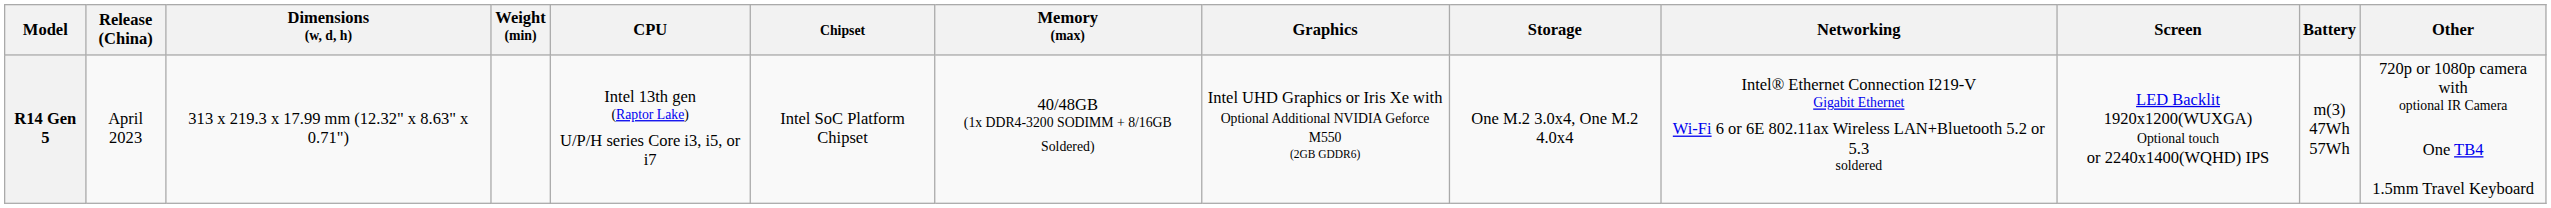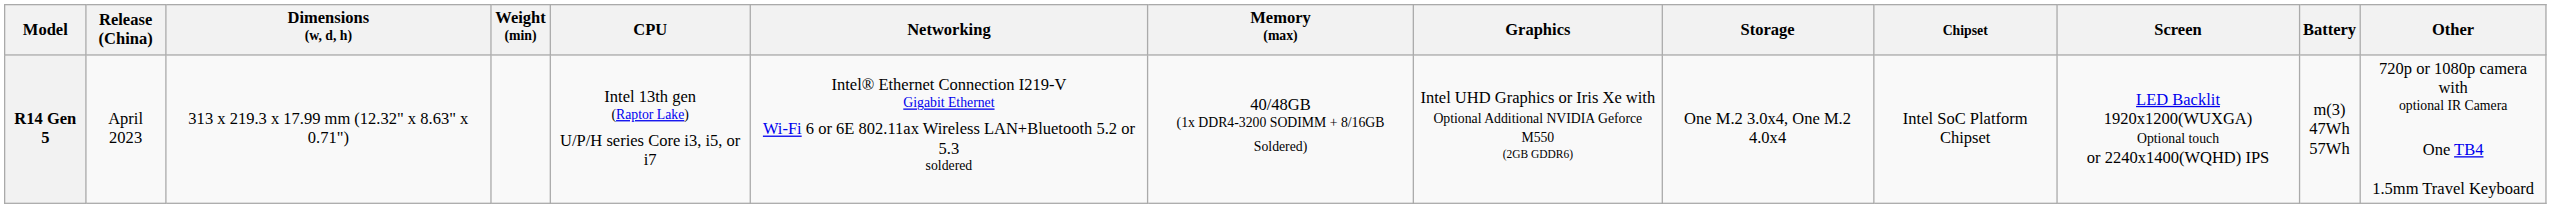columns swapped: (843, 30) <-> (1859, 29)
